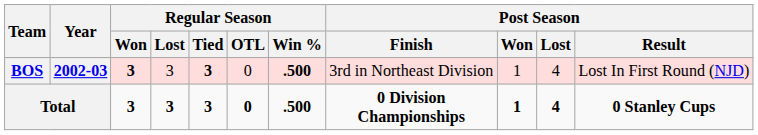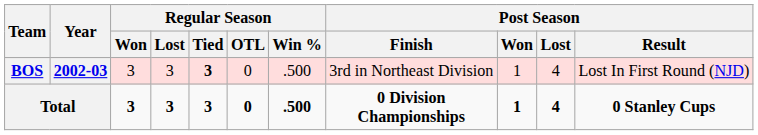(131, 71) bold -> (131, 71) normal
(297, 71) bold -> (297, 71) normal
